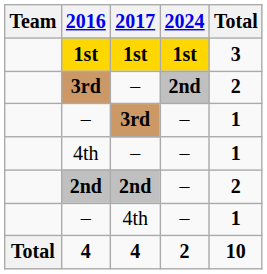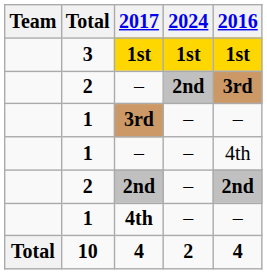columns swapped: (86, 21) <-> (236, 21)
(135, 219) normal -> (139, 219) bold
